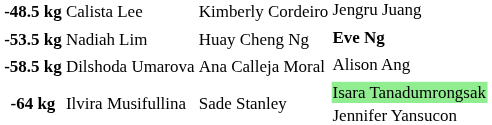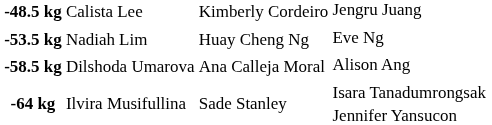(359, 37) bold -> (358, 37) normal
(409, 92) lightgreen background -> (409, 92) no background
